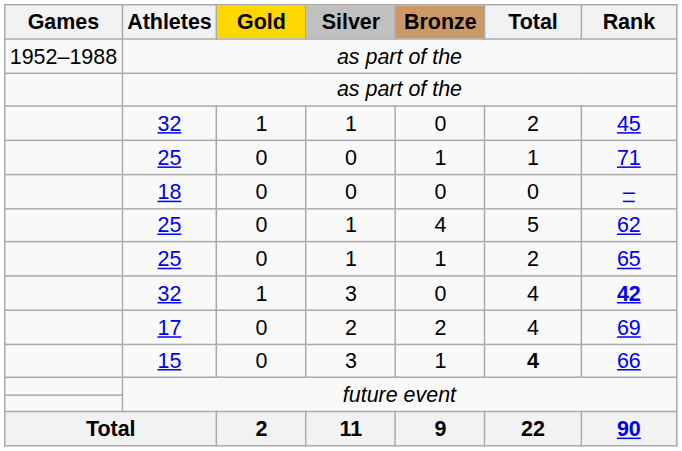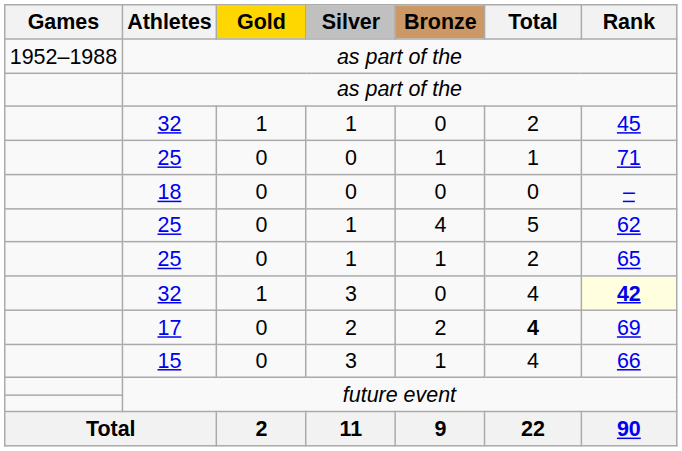(629, 293) no background -> (629, 293) lightyellow background
(533, 327) normal -> (533, 327) bold
(533, 361) bold -> (533, 361) normal
